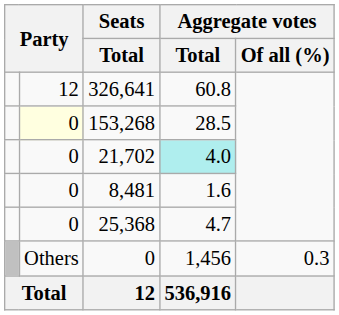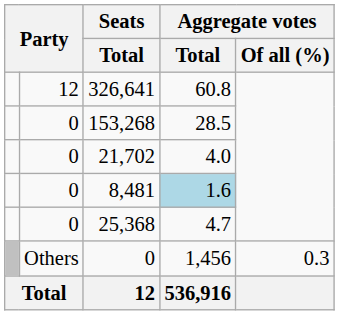(74, 123) lightyellow background -> (74, 123) no background
(218, 156) paleturquoise background -> (218, 156) no background
(218, 190) no background -> (218, 190) lightblue background
